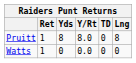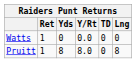rows swapped: (21, 38) <-> (19, 51)
